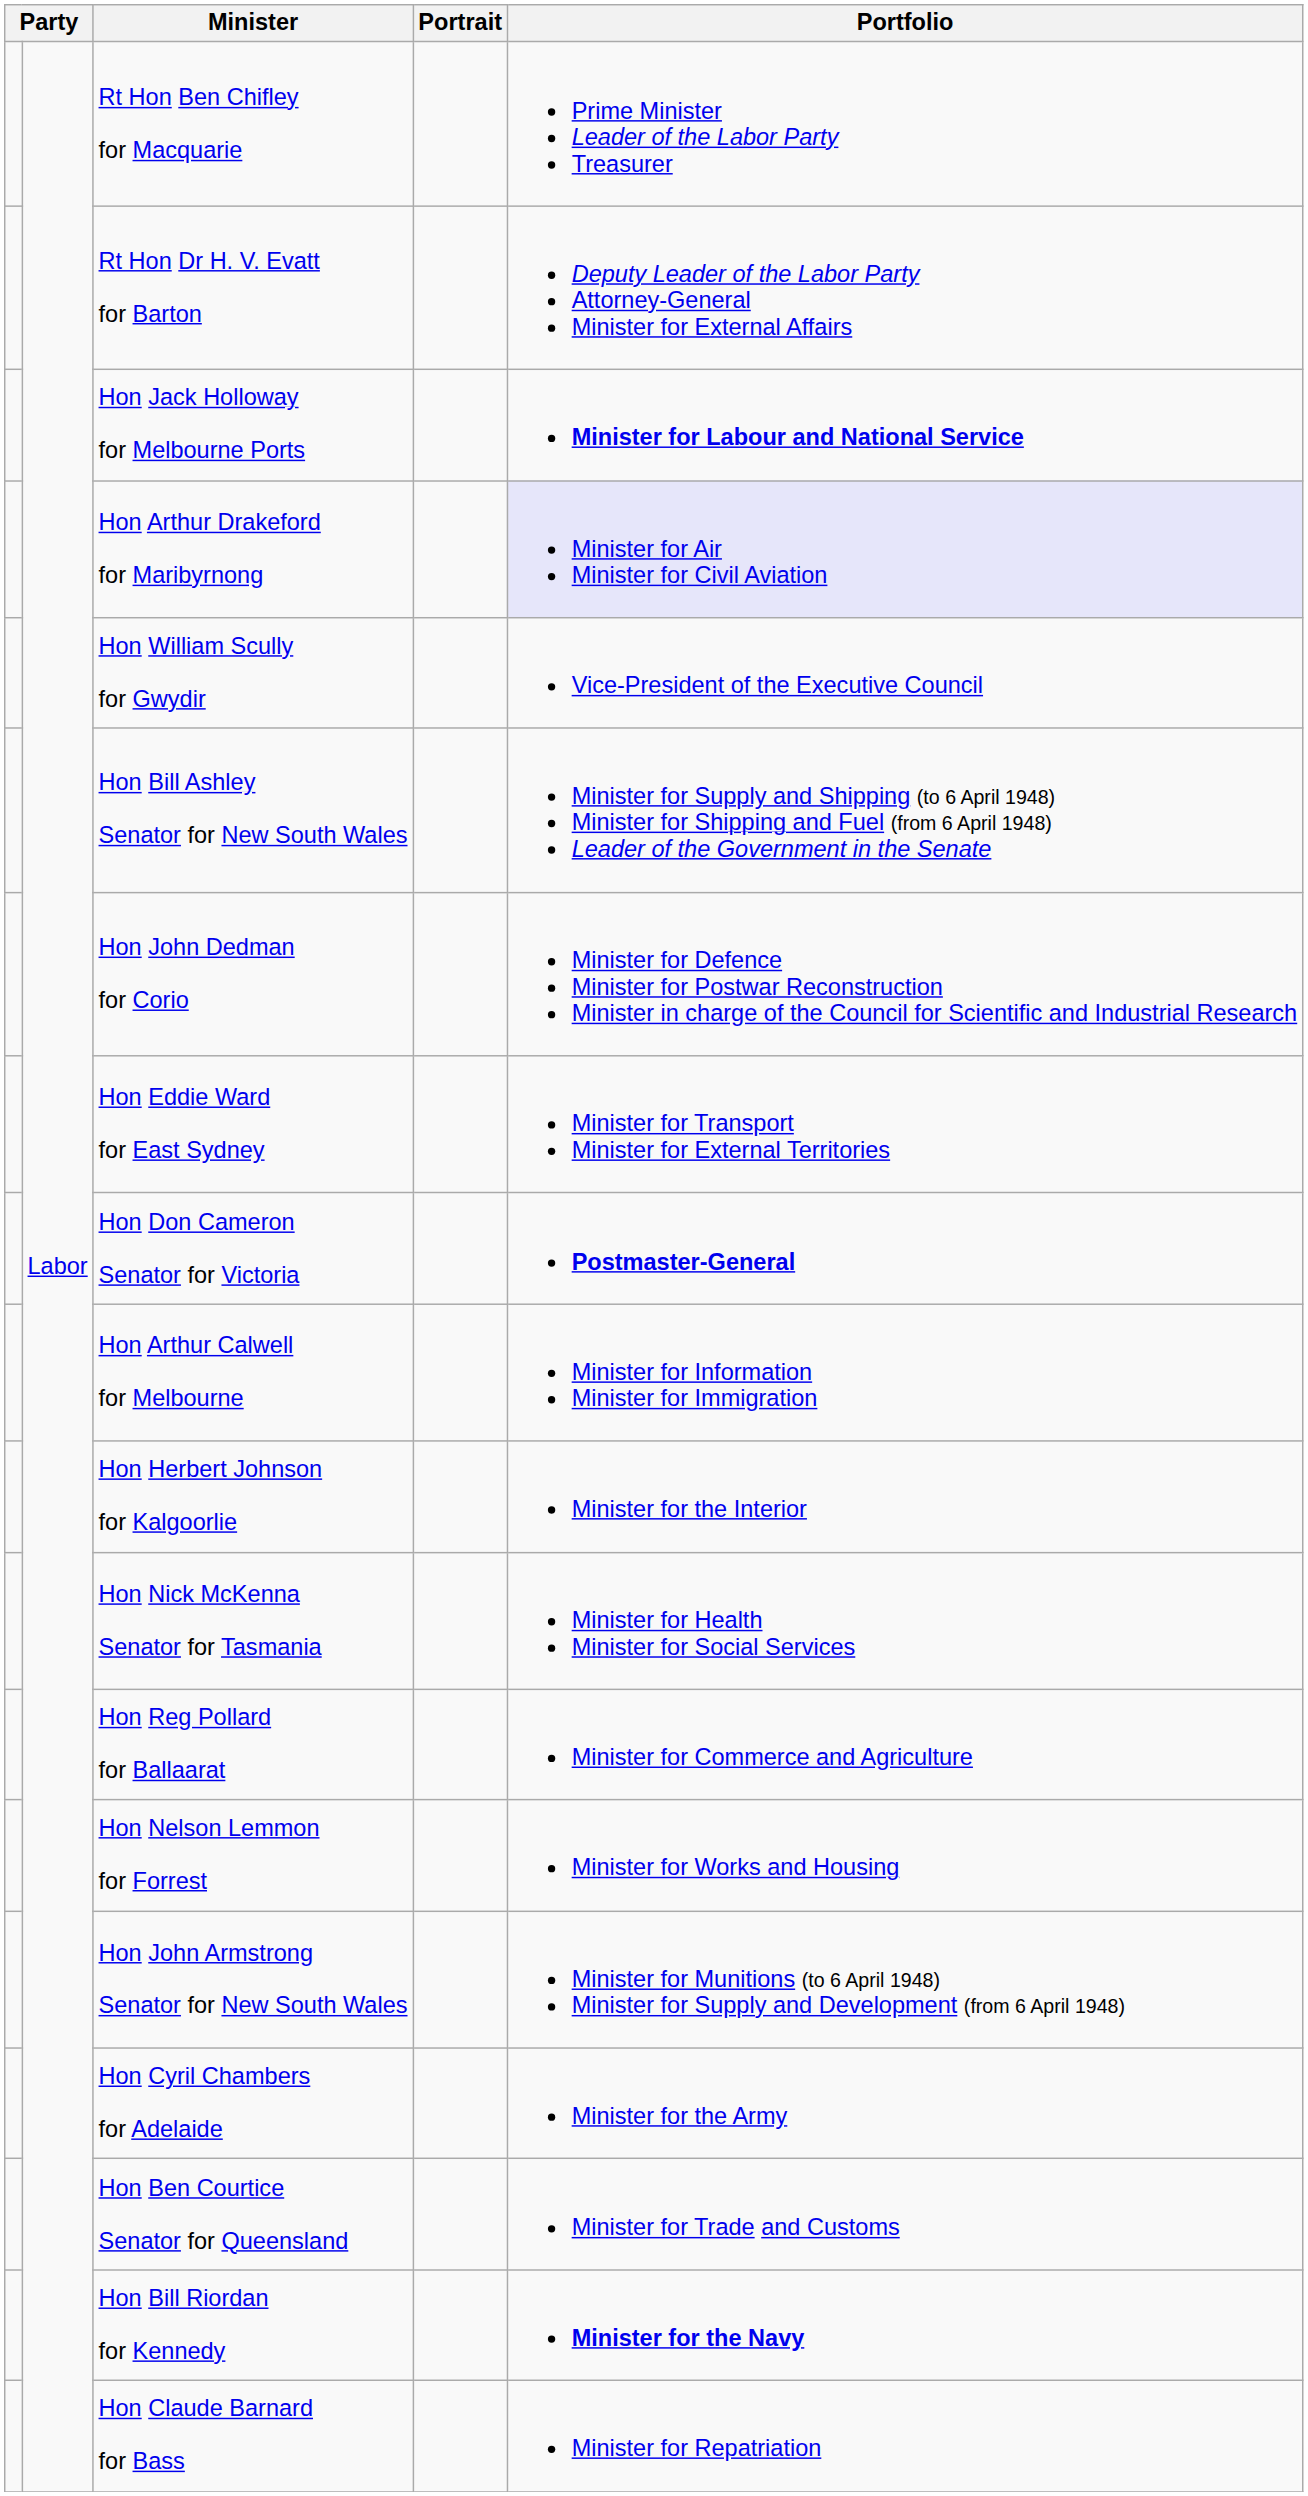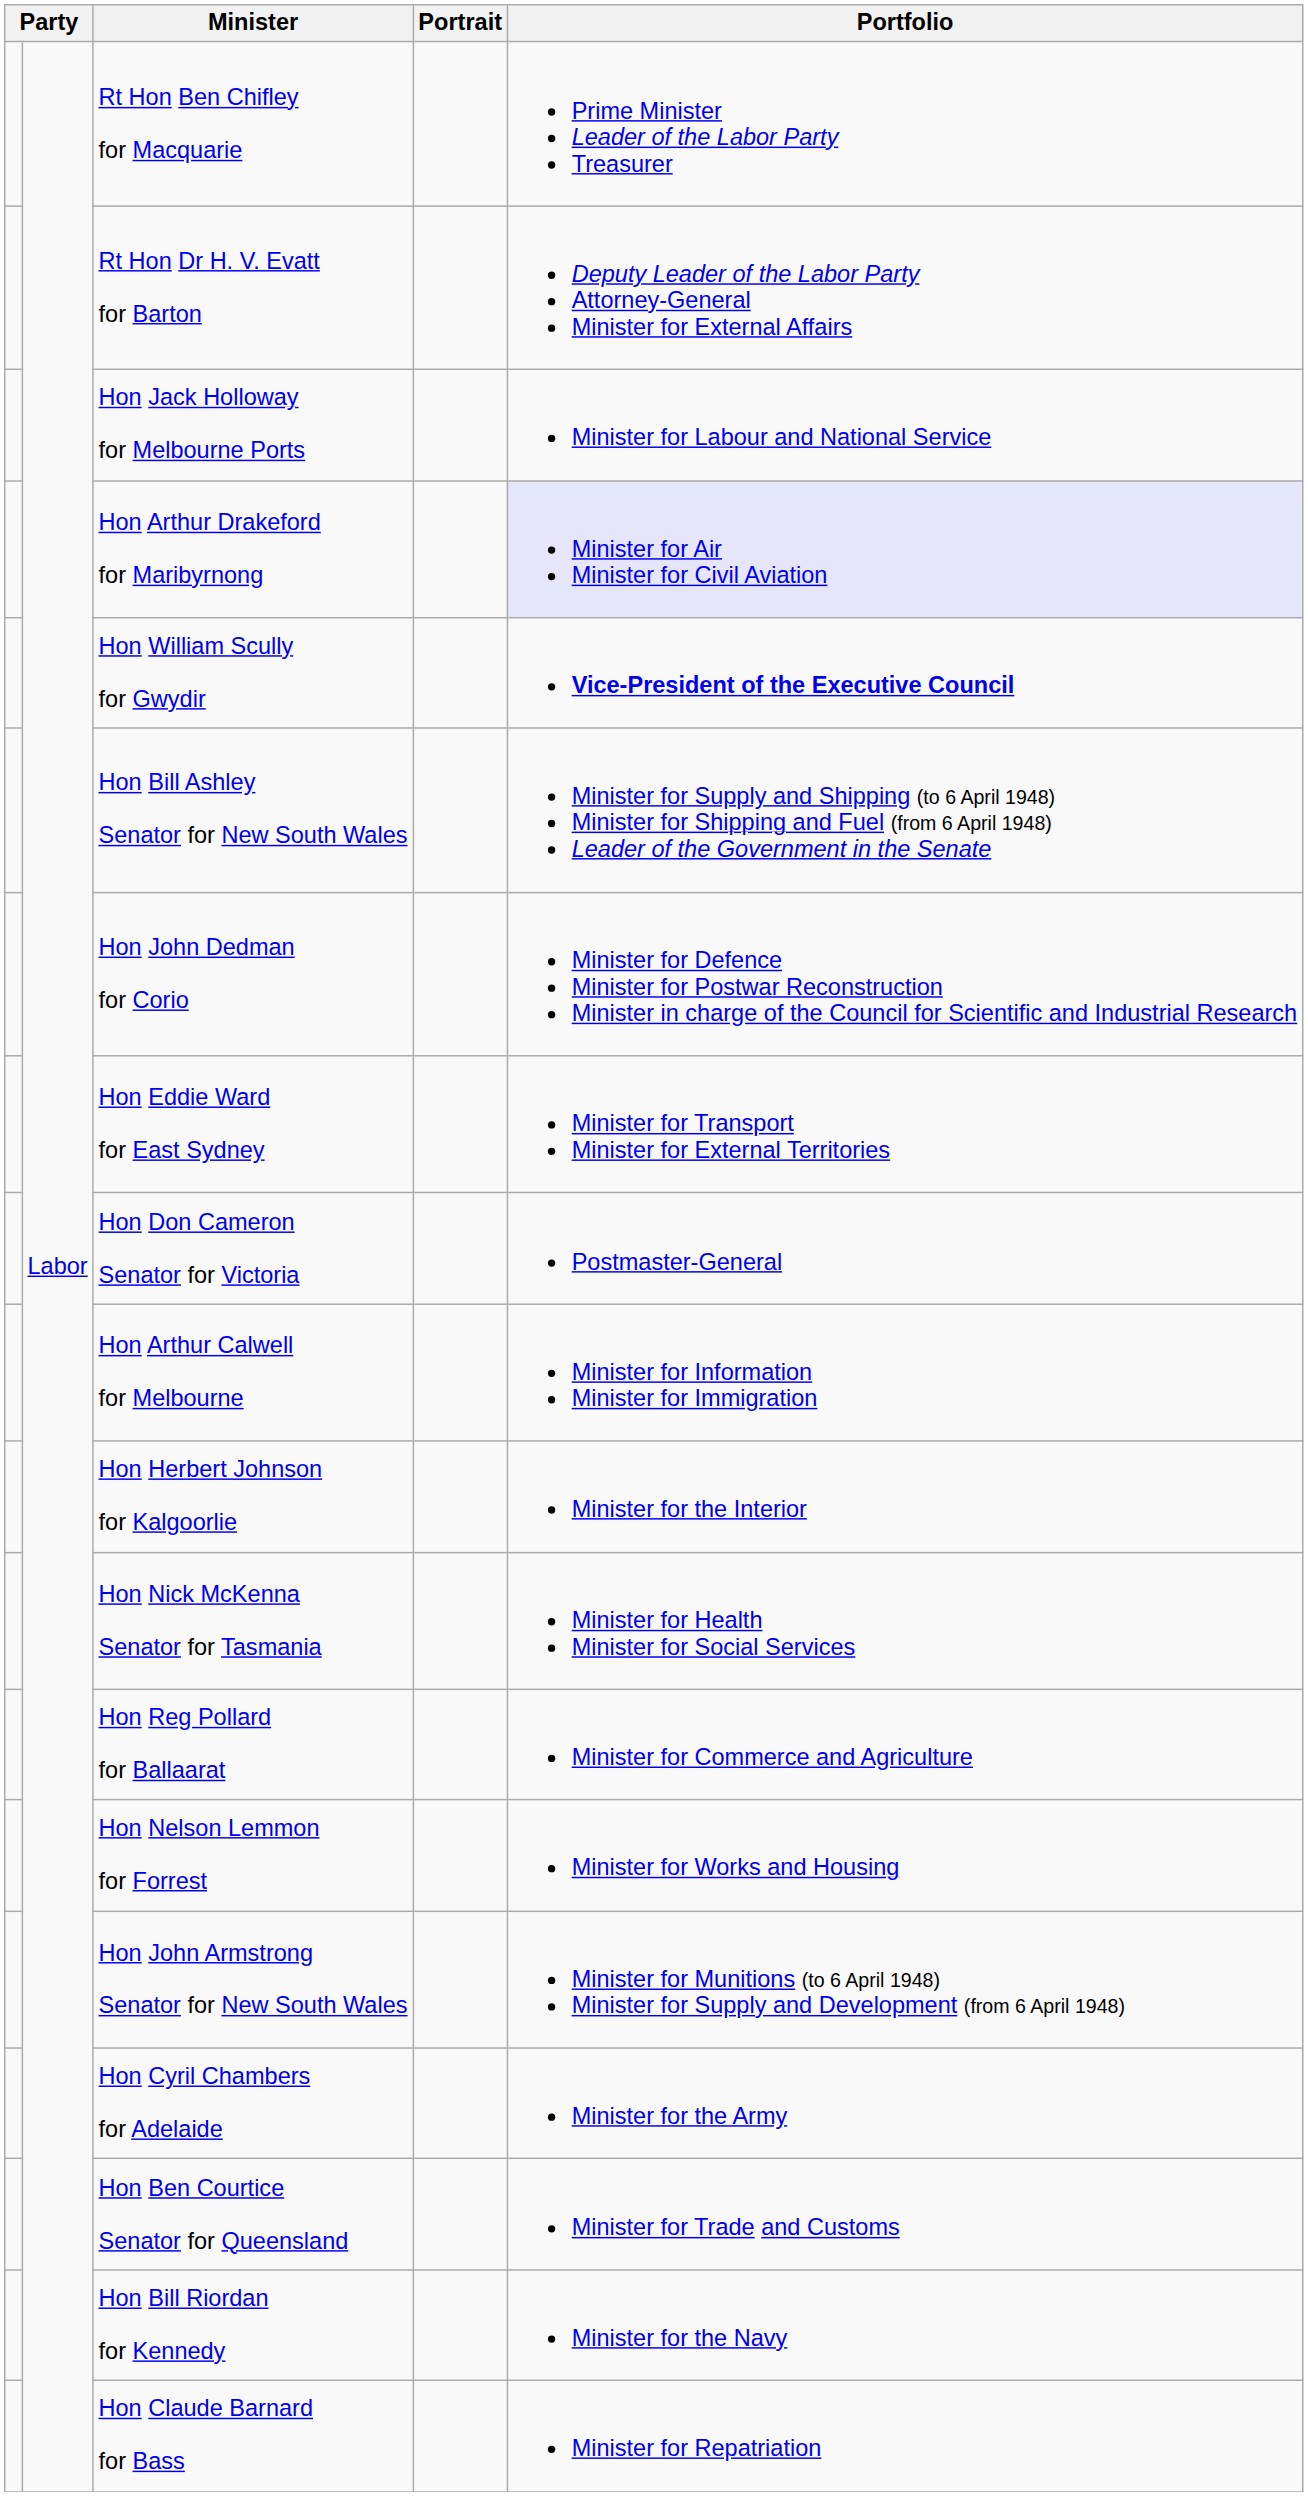(905, 438) bold -> (905, 438) normal
(905, 686) normal -> (905, 686) bold
(905, 1262) bold -> (905, 1262) normal
(905, 2338) bold -> (905, 2338) normal
